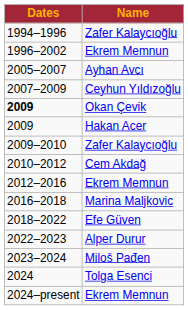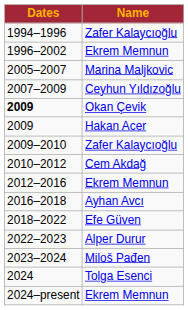(114, 70) Ayhan Avcı -> (129, 70) Marina Maljkovic
(129, 201) Marina Maljkovic -> (114, 201) Ayhan Avcı
